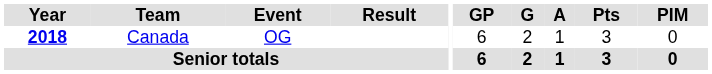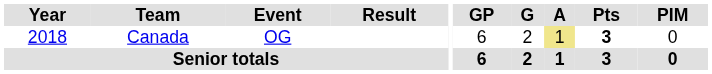(47, 36) bold -> (47, 36) normal
(560, 36) no background -> (560, 36) khaki background
(606, 36) normal -> (606, 36) bold
